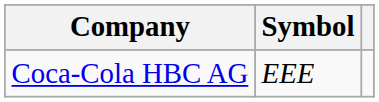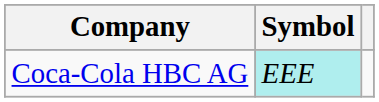(288, 73) no background -> (288, 73) paleturquoise background
